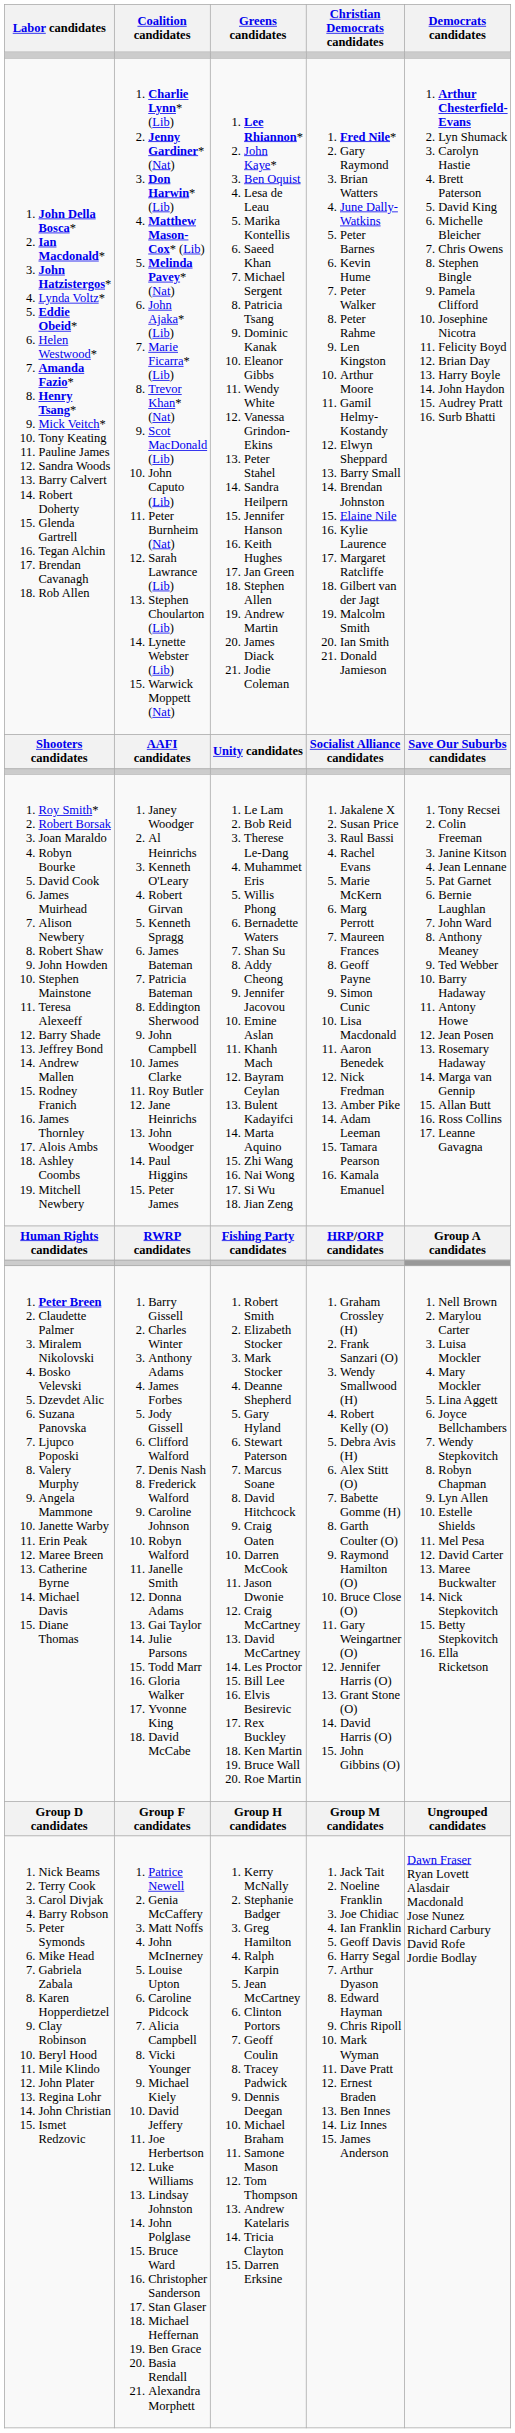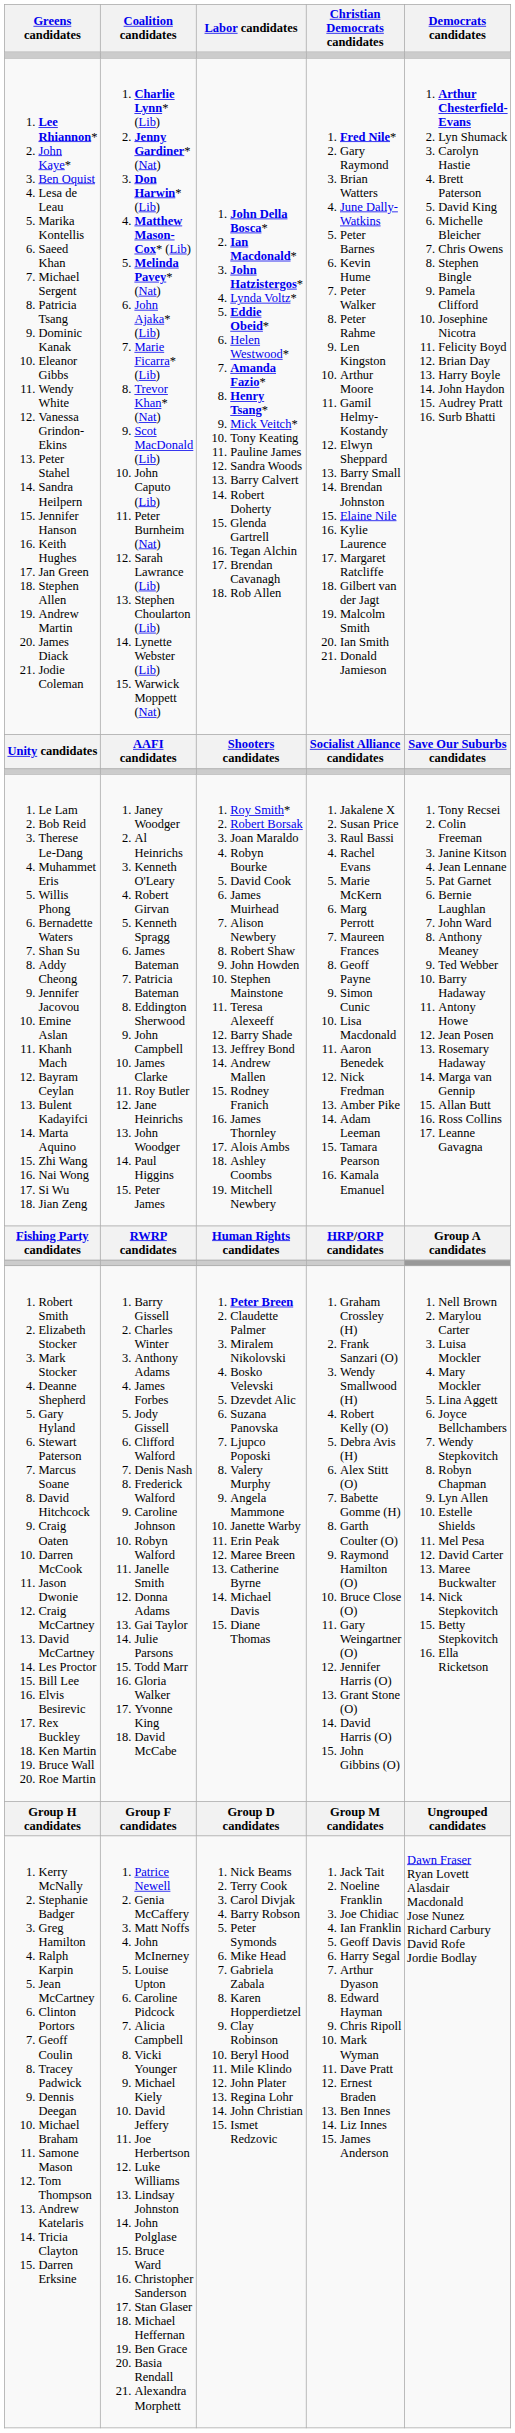columns swapped: (59, 28) <-> (258, 28)
